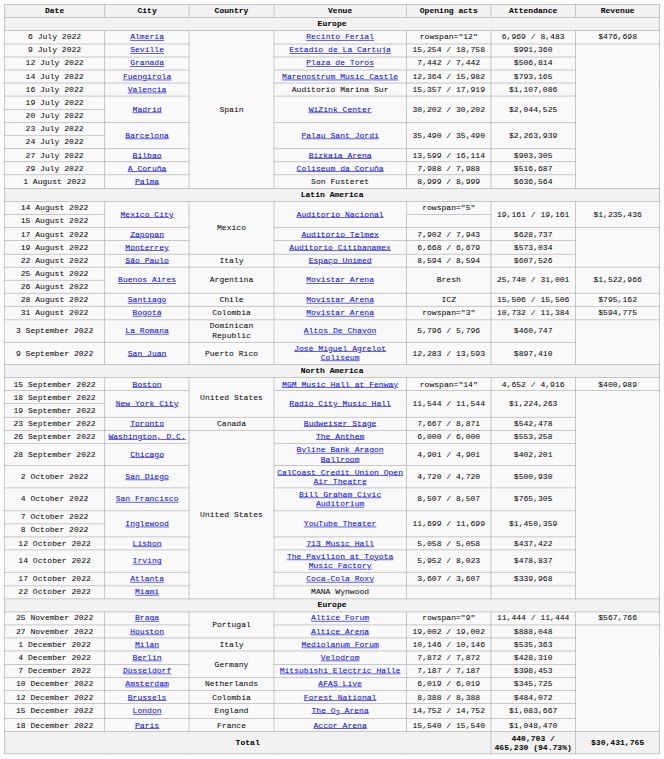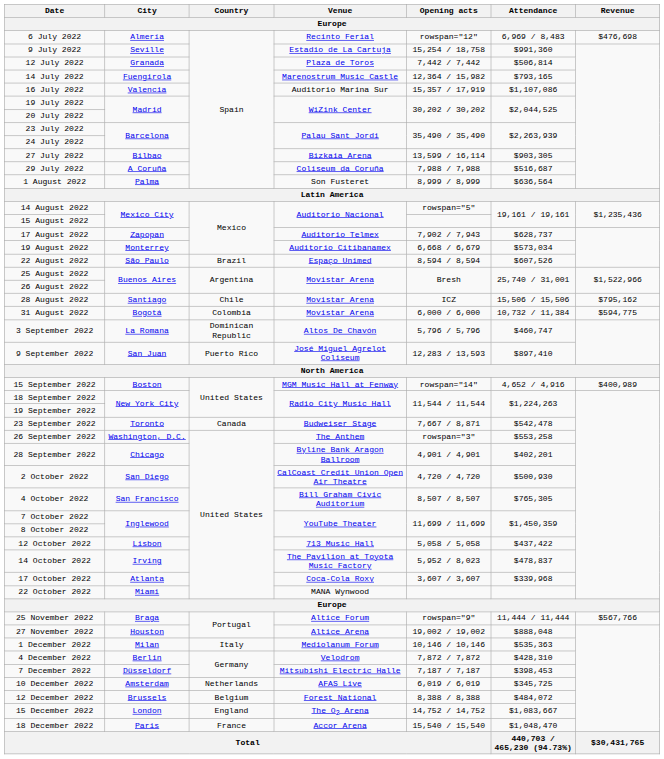(232, 260) Italy -> (232, 260) Brazil
(449, 313) rowspan="3" -> (449, 313) 6,000 / 6,000
(449, 437) 6,000 / 6,000 -> (449, 437) rowspan="3"
(232, 697) Colombia -> (232, 697) Belgium
